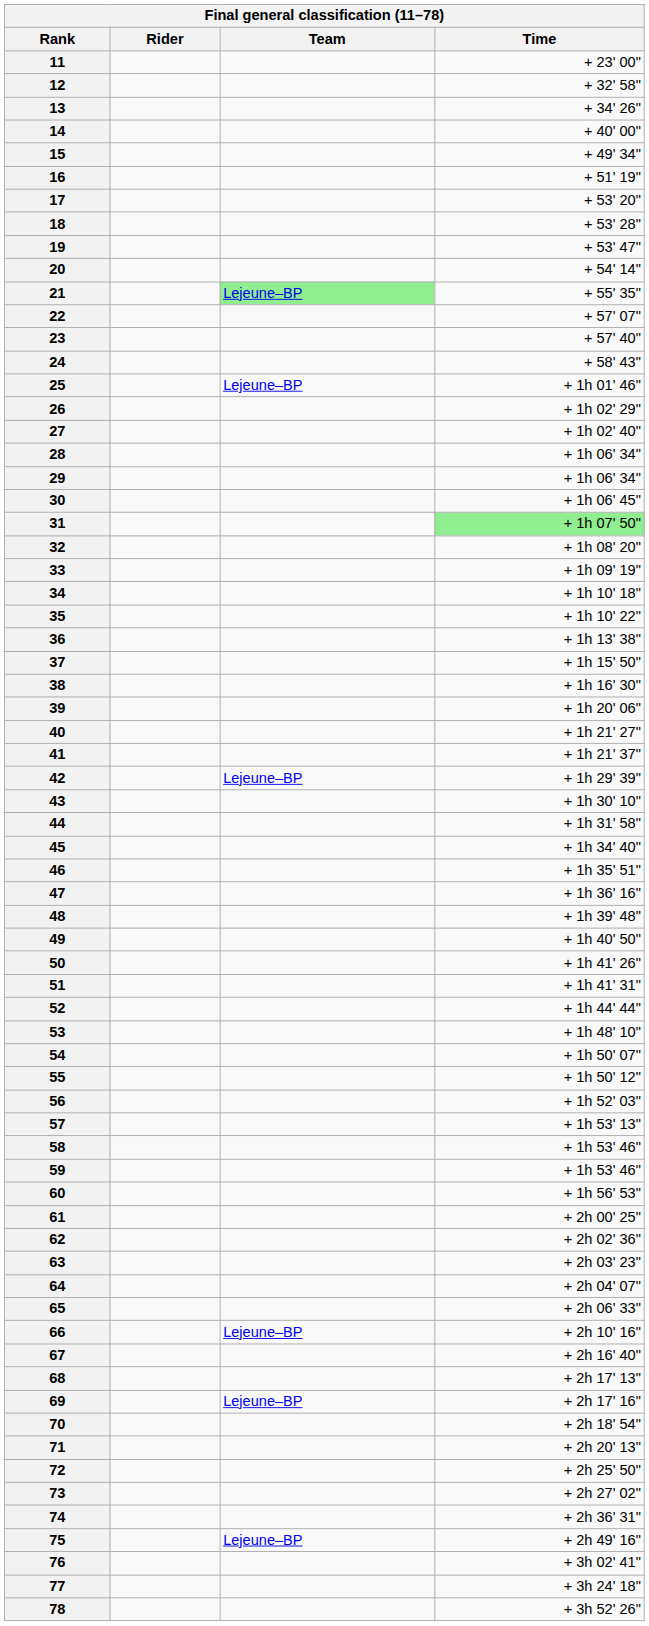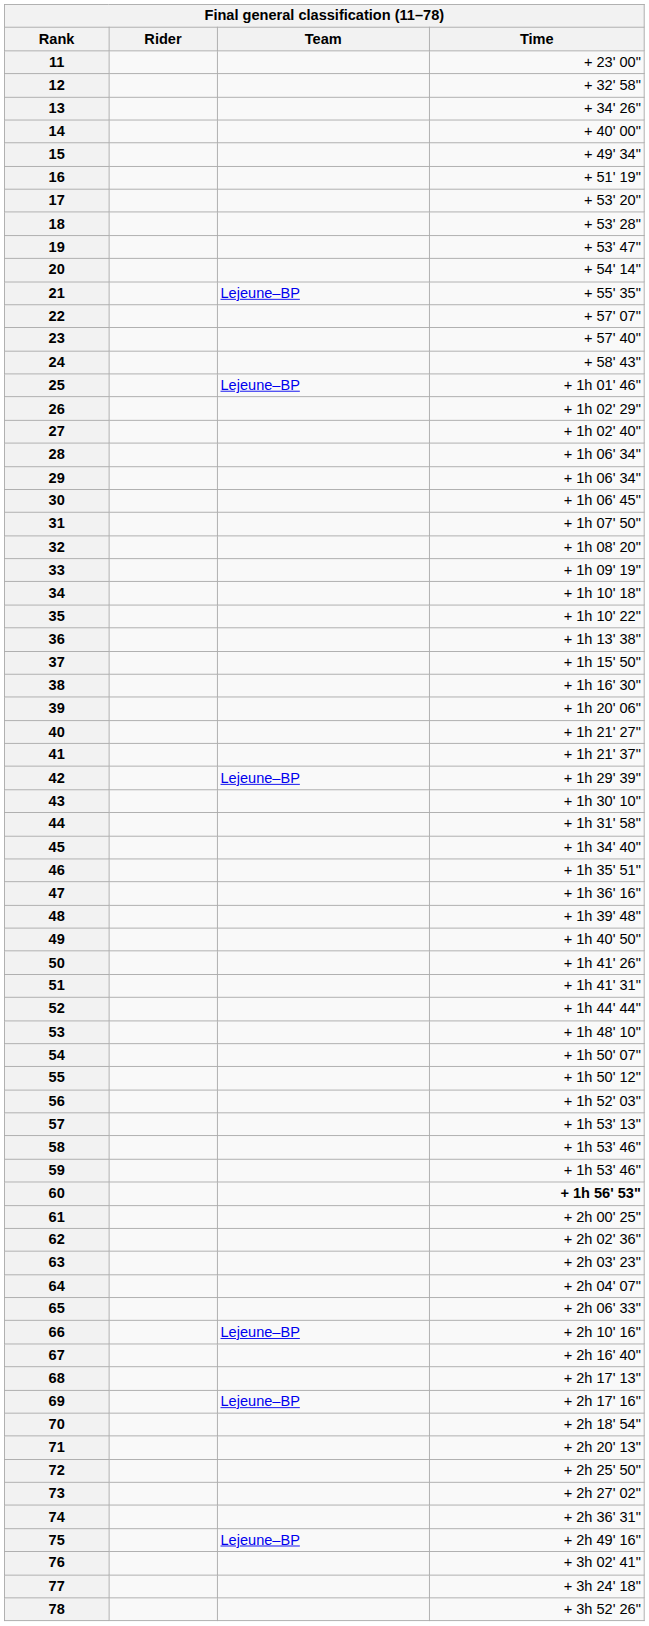(263, 293) lightgreen background -> (260, 293) no background
(602, 524) lightgreen background -> (602, 524) no background
(602, 1193) normal -> (601, 1193) bold
